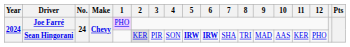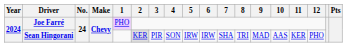(192, 36) bold -> (191, 36) normal
(210, 36) bold -> (208, 36) normal
